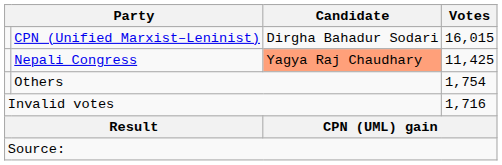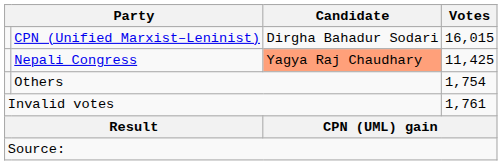(466, 105) 1,716 -> (466, 105) 1,761
